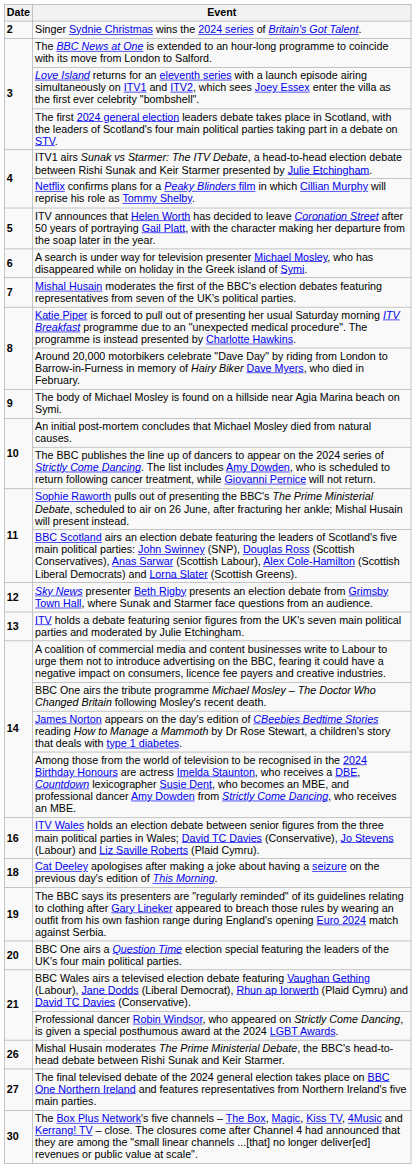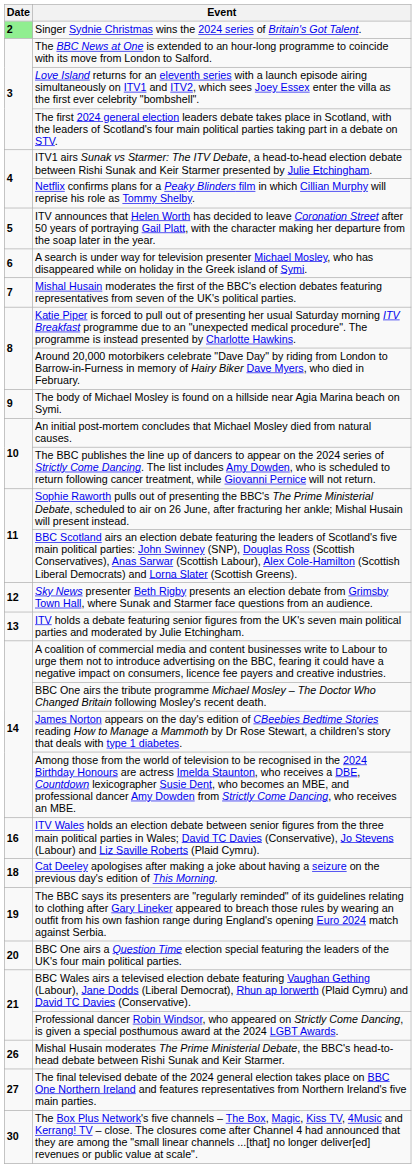(10, 30) no background -> (10, 30) lightgreen background
